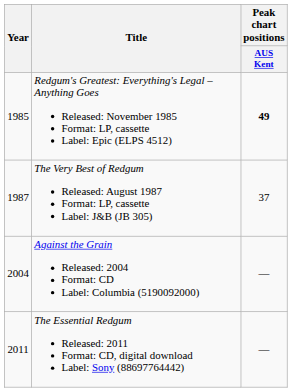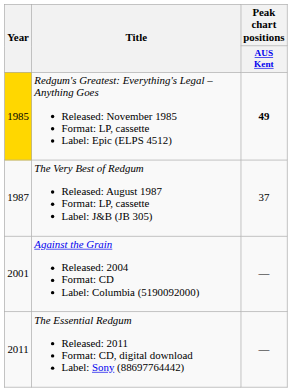(18, 116) no background -> (18, 116) gold background
(18, 273) 2004 -> (18, 273) 2001
